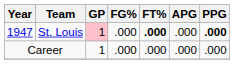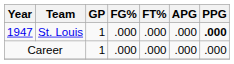(102, 32) pink background -> (102, 32) no background
(155, 32) bold -> (155, 32) normal
